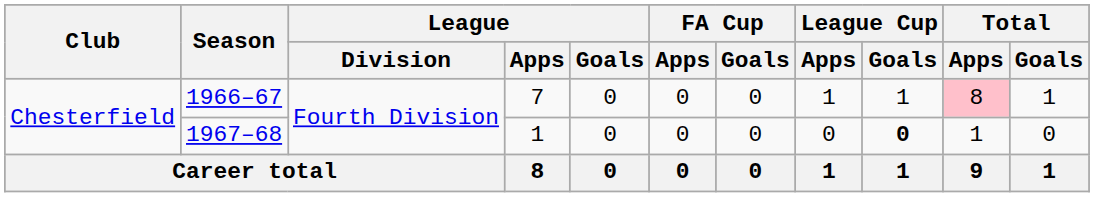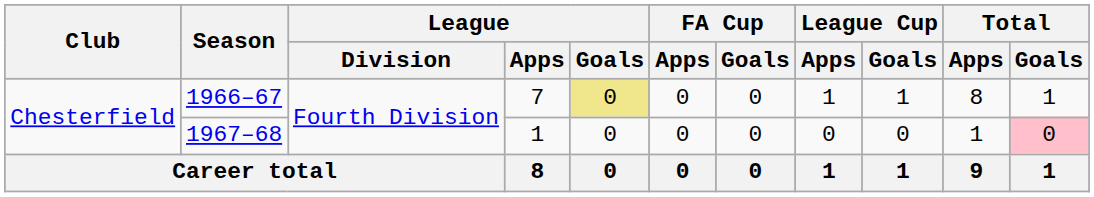(610, 98) no background -> (610, 98) khaki background
(976, 98) pink background -> (976, 98) no background
(903, 135) bold -> (903, 135) normal
(1049, 135) no background -> (1049, 135) pink background
